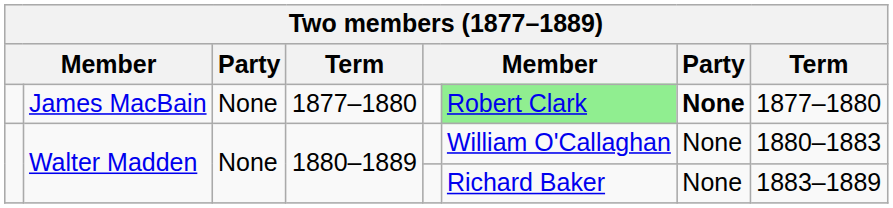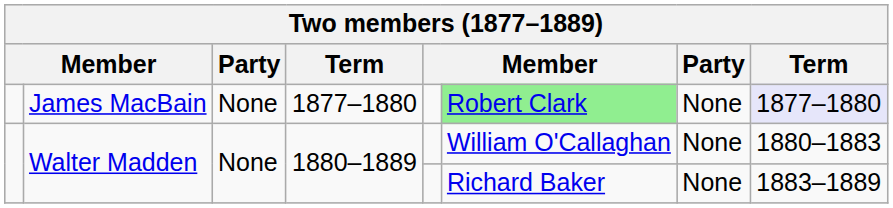(714, 103) bold -> (712, 103) normal
(819, 103) no background -> (819, 103) lavender background
